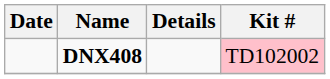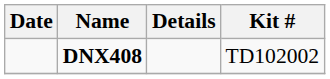(272, 55) pink background -> (272, 55) no background
